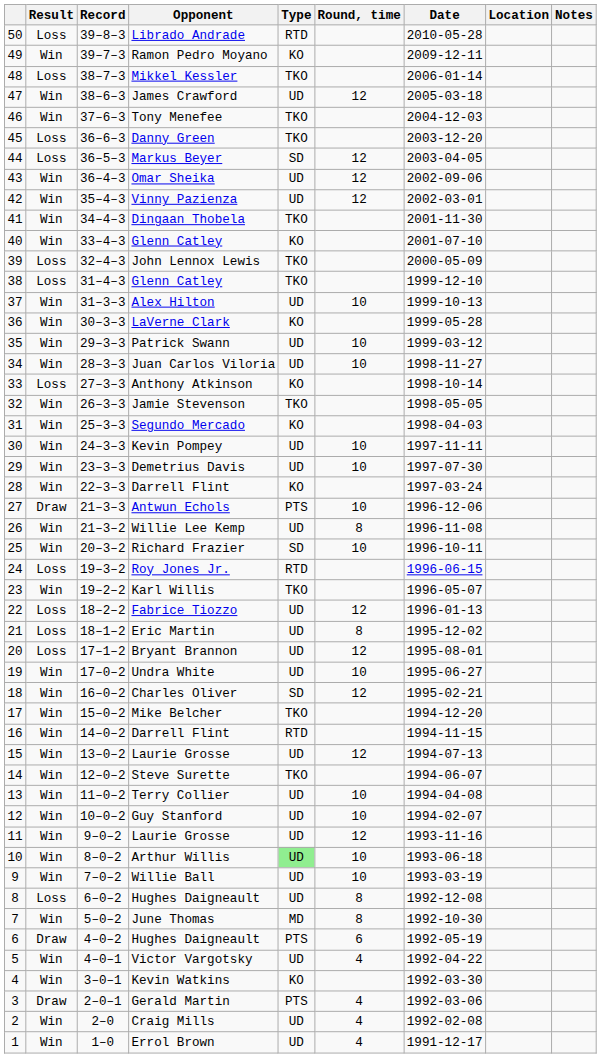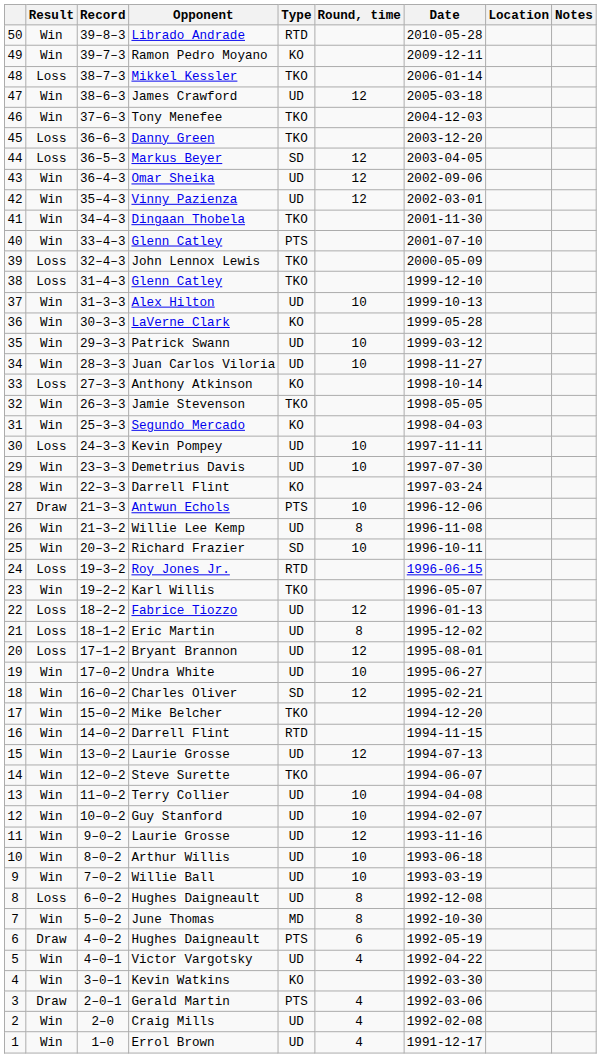(51, 35) Loss -> (51, 35) Win
(296, 241) KO -> (296, 241) PTS
(51, 446) Win -> (51, 446) Loss
(296, 857) lightgreen background -> (296, 857) no background
